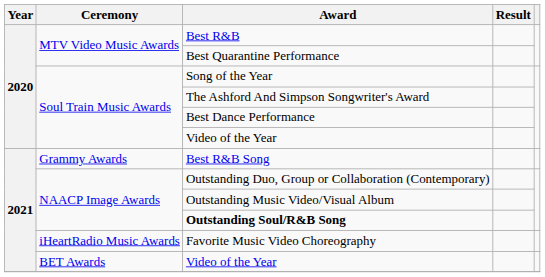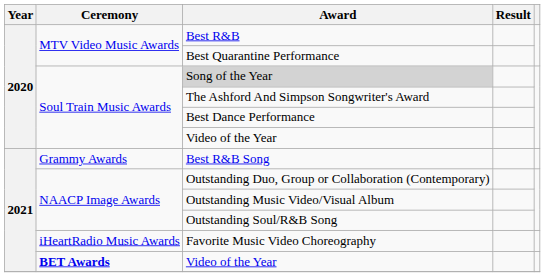(229, 76) no background -> (229, 76) lightgrey background
(266, 220) bold -> (261, 220) normal
(72, 261) normal -> (75, 261) bold
